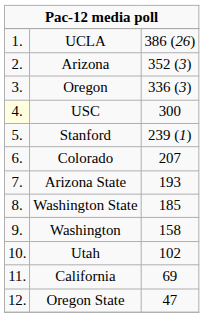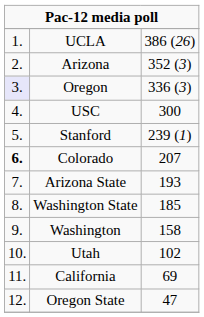(17, 87) no background -> (17, 87) lavender background
(17, 111) lightyellow background -> (17, 111) no background
(17, 158) normal -> (17, 158) bold
